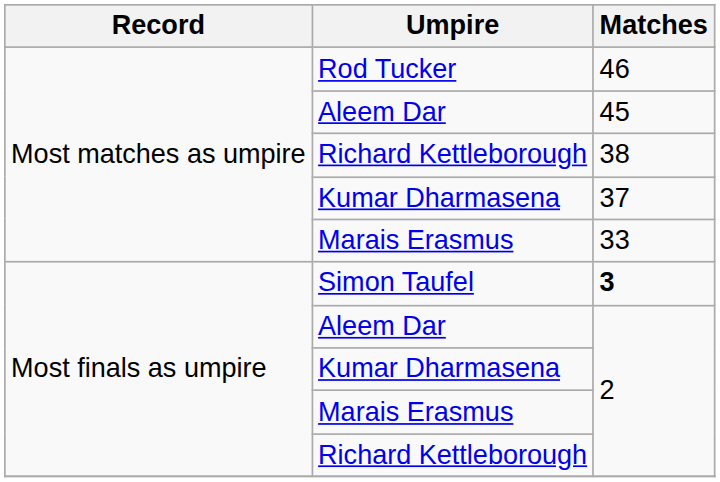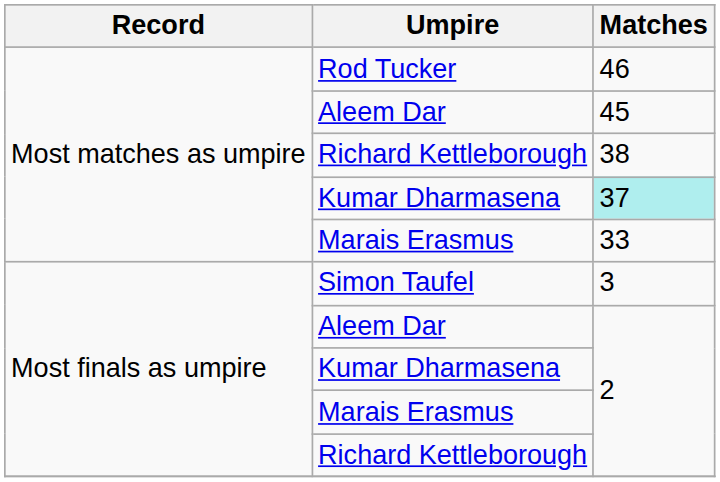(615, 197) no background -> (615, 197) paleturquoise background
(607, 283) bold -> (607, 283) normal
